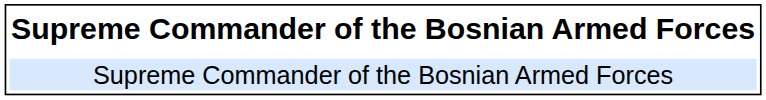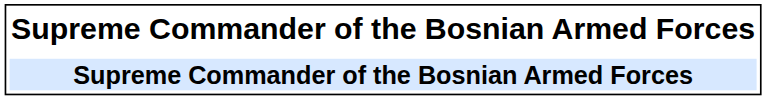(383, 75) normal -> (383, 75) bold
